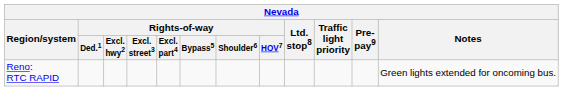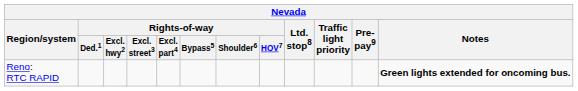(468, 72) normal -> (475, 72) bold
